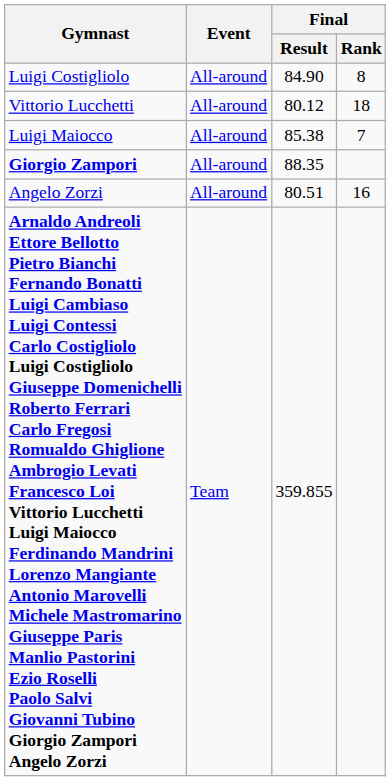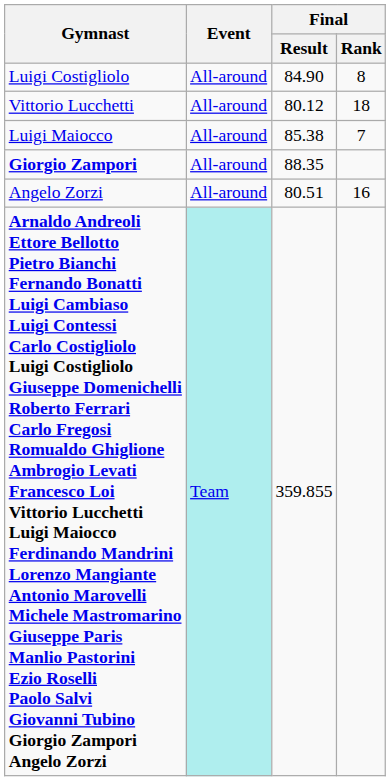(209, 491) no background -> (209, 491) paleturquoise background
